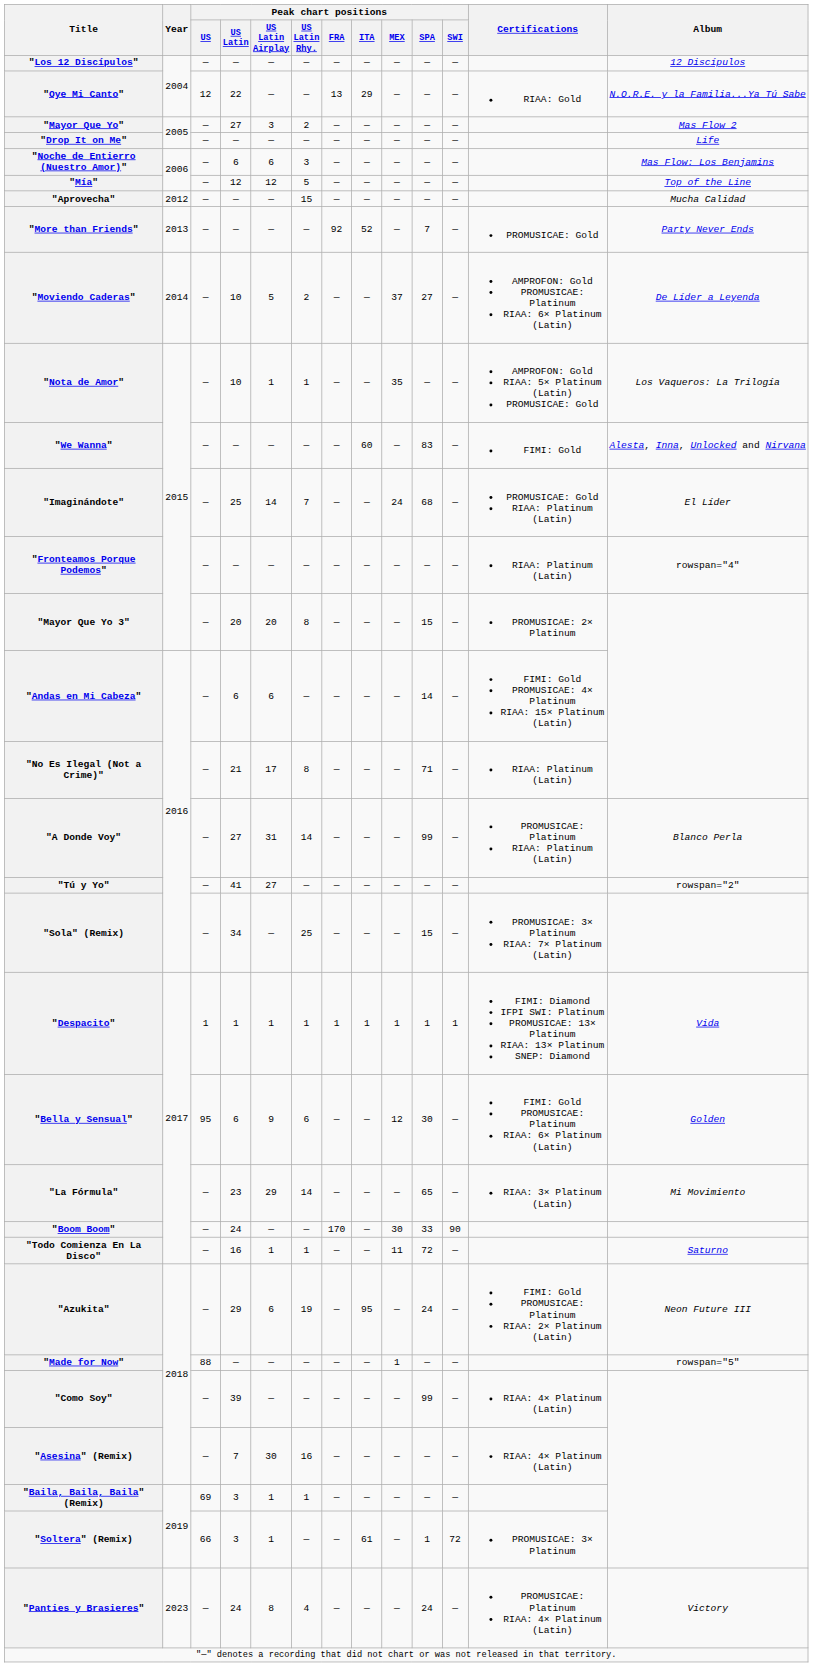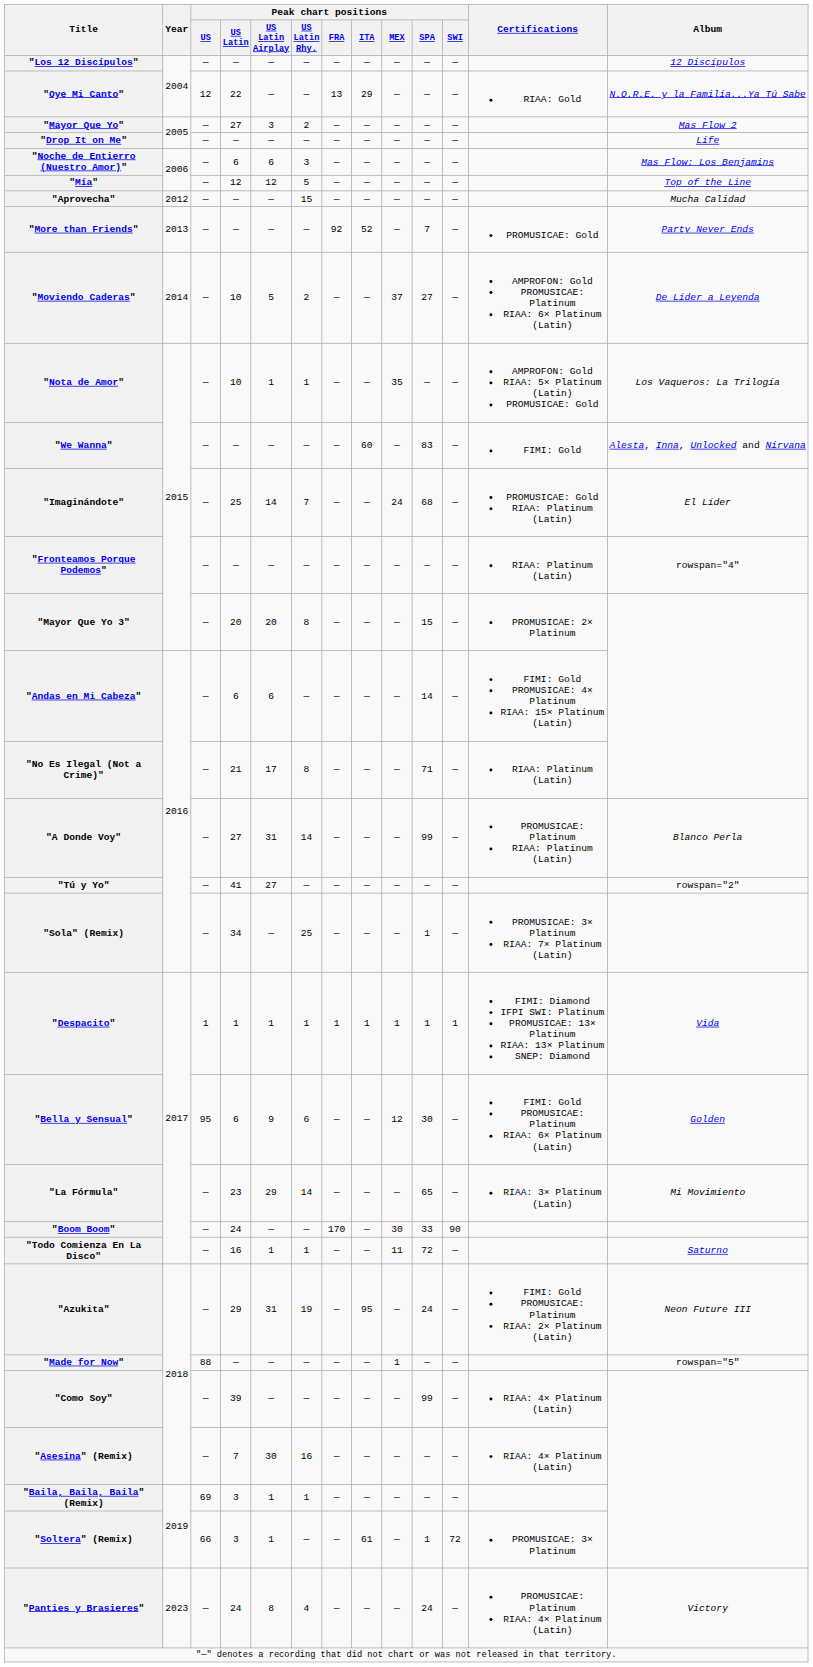(427, 933) 15 -> (427, 933) 1
(271, 1309) 6 -> (271, 1309) 31
